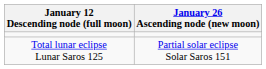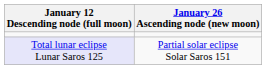(69, 50) no background -> (69, 50) lavender background
